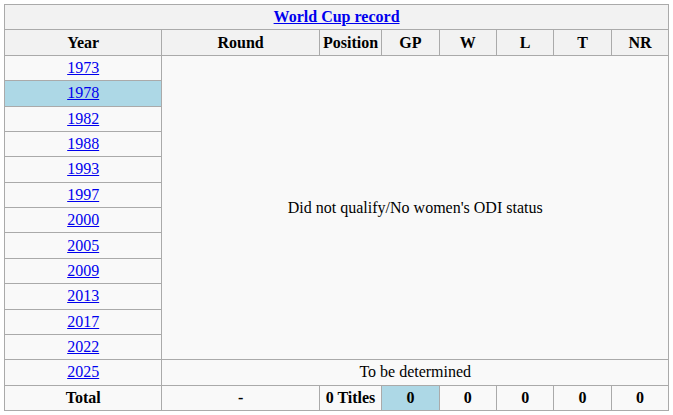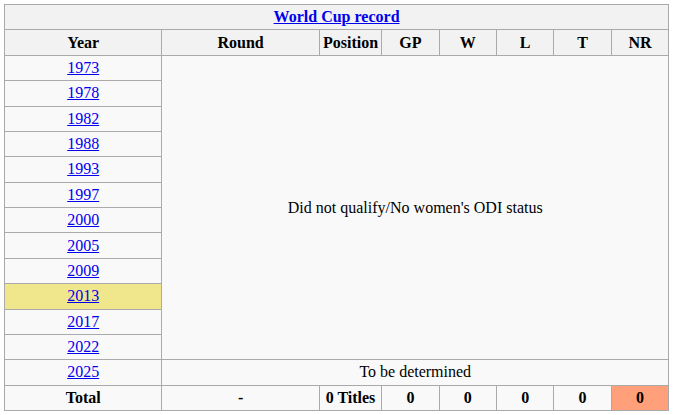(83, 93) lightblue background -> (83, 93) no background
(83, 296) no background -> (83, 296) khaki background
(410, 397) lightblue background -> (410, 397) no background
(640, 397) no background -> (640, 397) lightsalmon background
